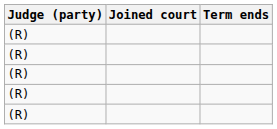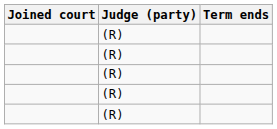columns swapped: (55, 14) <-> (153, 14)
